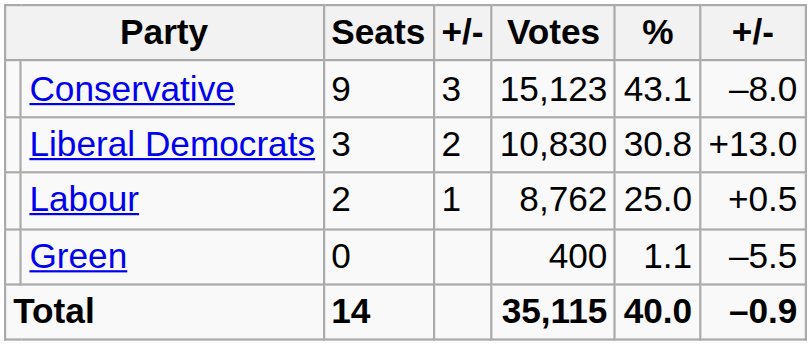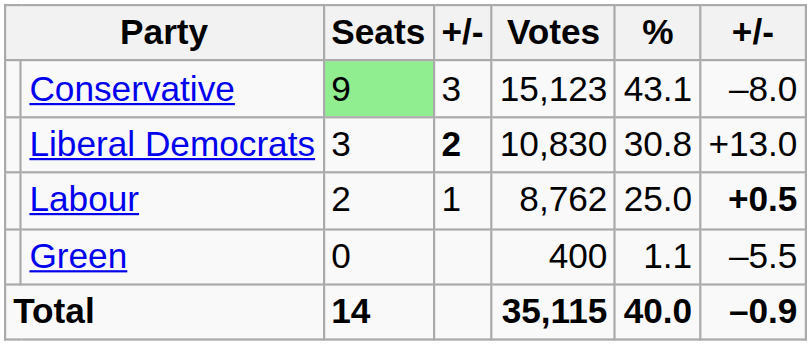(341, 88) no background -> (341, 88) lightgreen background
(451, 144) normal -> (451, 144) bold
(763, 199) normal -> (763, 199) bold
